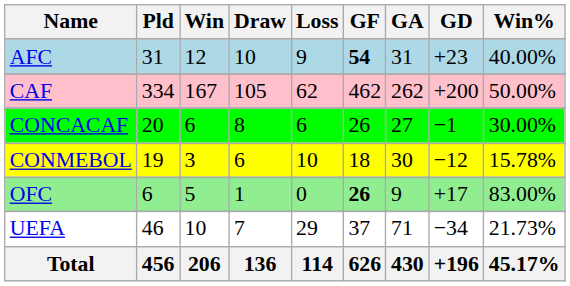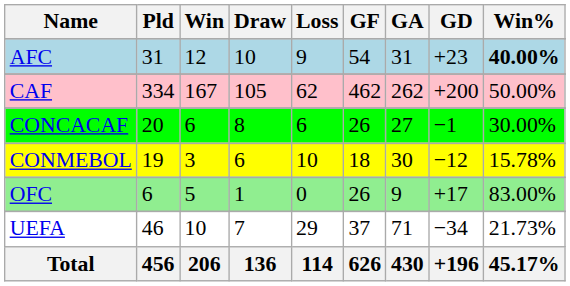(359, 56) bold -> (359, 56) normal
(522, 56) normal -> (524, 56) bold
(359, 194) bold -> (359, 194) normal
